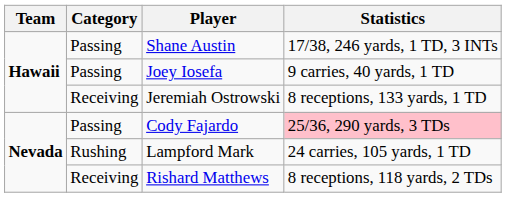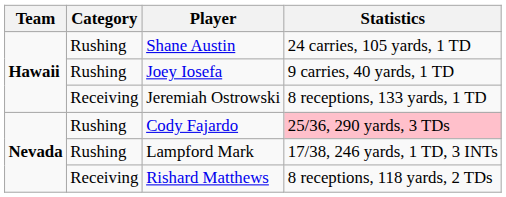(96, 45) Passing -> (98, 45) Rushing
(393, 45) 17/38, 246 yards, 1 TD, 3 INTs -> (379, 45) 24 carries, 105 yards, 1 TD
(96, 71) Passing -> (98, 71) Rushing
(96, 125) Passing -> (98, 125) Rushing
(379, 151) 24 carries, 105 yards, 1 TD -> (393, 151) 17/38, 246 yards, 1 TD, 3 INTs
